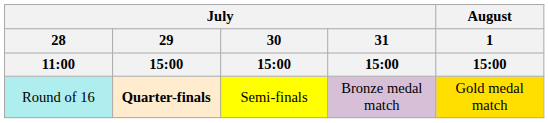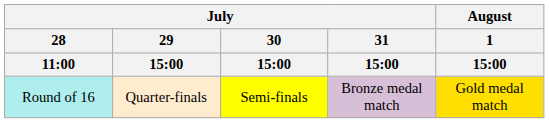(166, 97) bold -> (166, 97) normal
